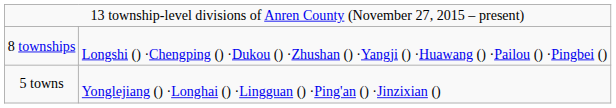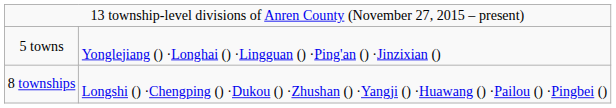rows swapped: (42, 84) <-> (42, 45)
